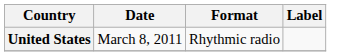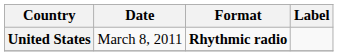(234, 39) normal -> (238, 39) bold
